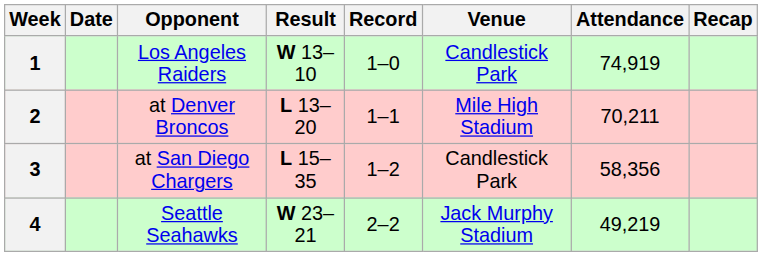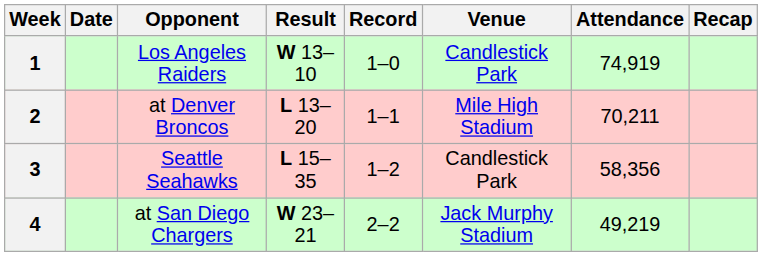(192, 170) at San Diego Chargers -> (192, 170) Seattle Seahawks
(192, 224) Seattle Seahawks -> (192, 224) at San Diego Chargers
